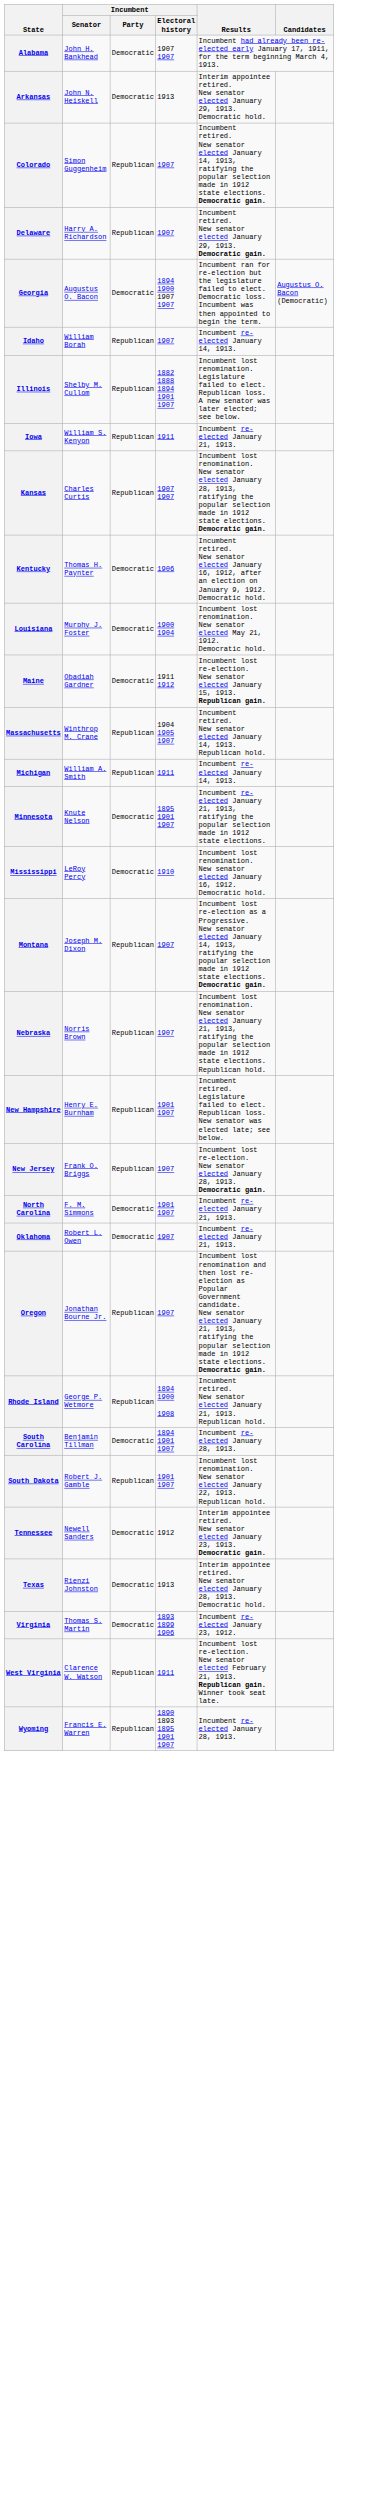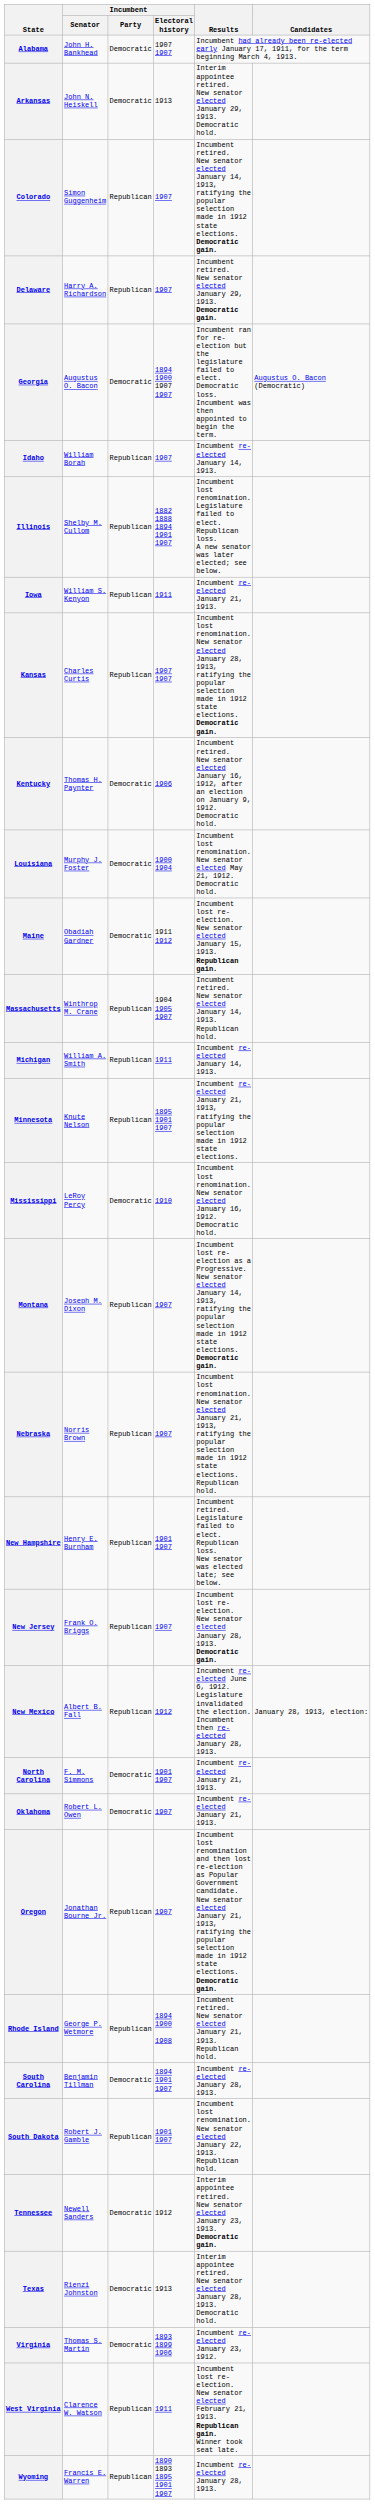(133, 817) Democratic -> (131, 1121) Republican
+ row: (33, 1712)
